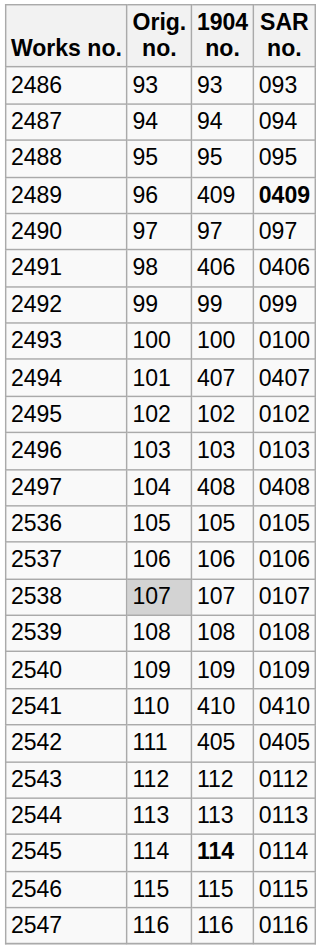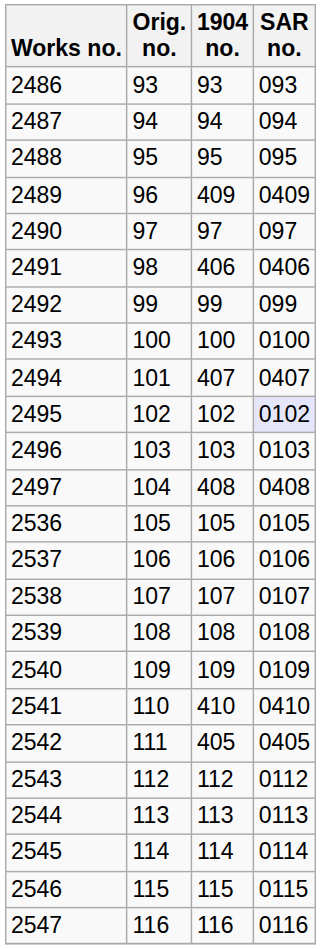(284, 194) bold -> (284, 194) normal
(284, 414) no background -> (284, 414) lavender background
(152, 596) lightgrey background -> (152, 596) no background
(215, 852) bold -> (215, 852) normal
